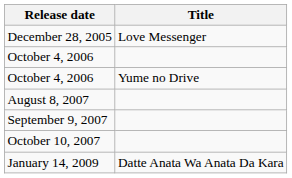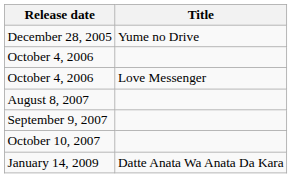(162, 36) Love Messenger -> (159, 36) Yume no Drive
(159, 78) Yume no Drive -> (162, 78) Love Messenger
